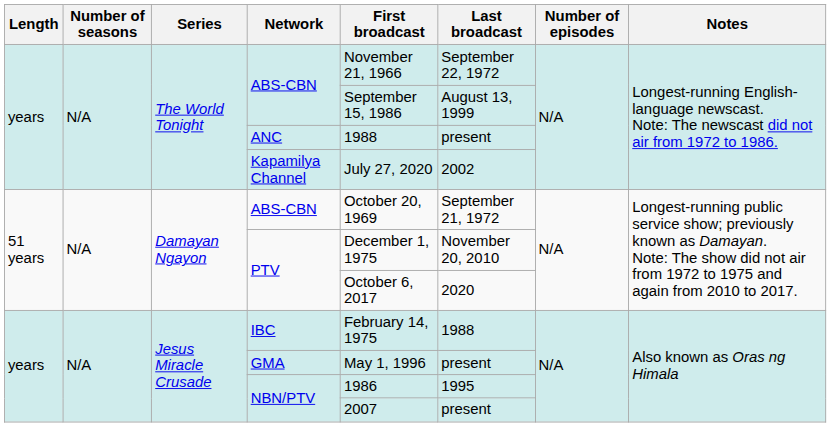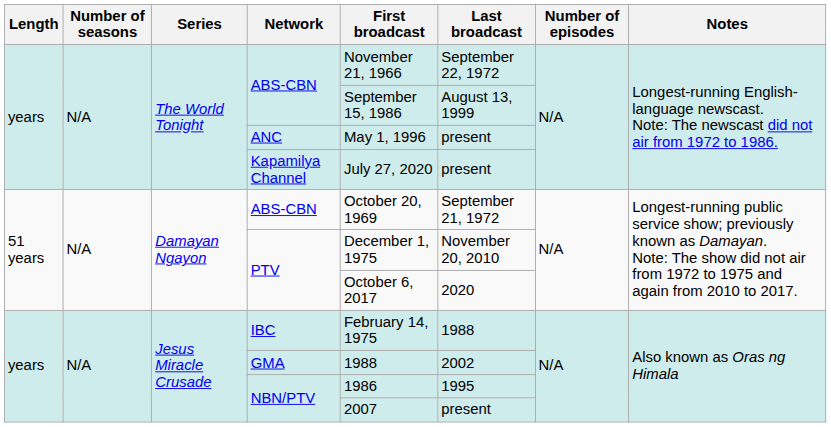(361, 137) 1988 -> (385, 137) May 1, 1996
(458, 169) 2002 -> (466, 169) present
(385, 362) May 1, 1996 -> (361, 362) 1988
(466, 362) present -> (458, 362) 2002
